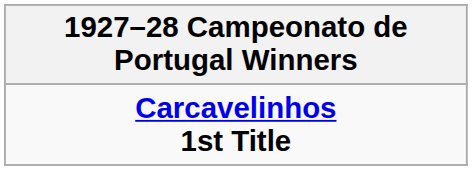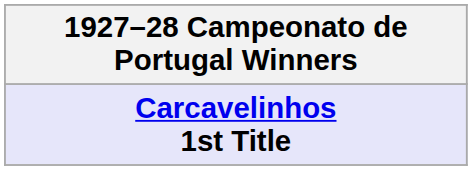(236, 124) no background -> (236, 124) lavender background
